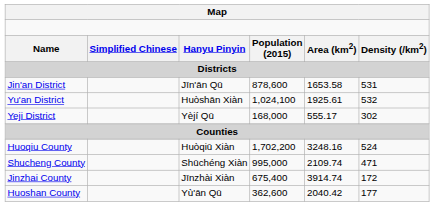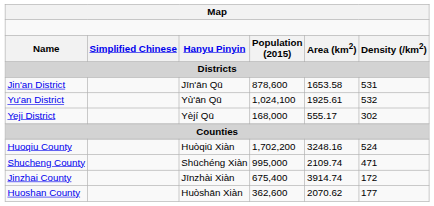(212, 100) Huòshān Xiàn -> (202, 100) Yù'ān Qū
(202, 193) Yù'ān Qū -> (212, 193) Huòshān Xiàn
(325, 193) 2040.42 -> (325, 193) 2070.62
